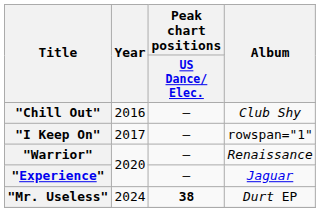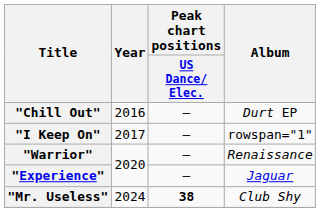(270, 113) Club Shy -> (270, 113) Durt EP
(270, 197) Durt EP -> (270, 197) Club Shy
